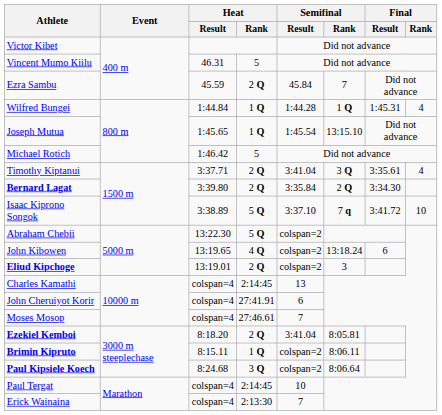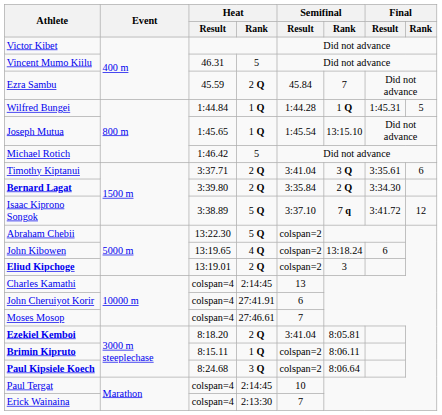(421, 108) 4 -> (421, 108) 5
(421, 171) 4 -> (421, 171) 6
(421, 211) 10 -> (421, 211) 12
